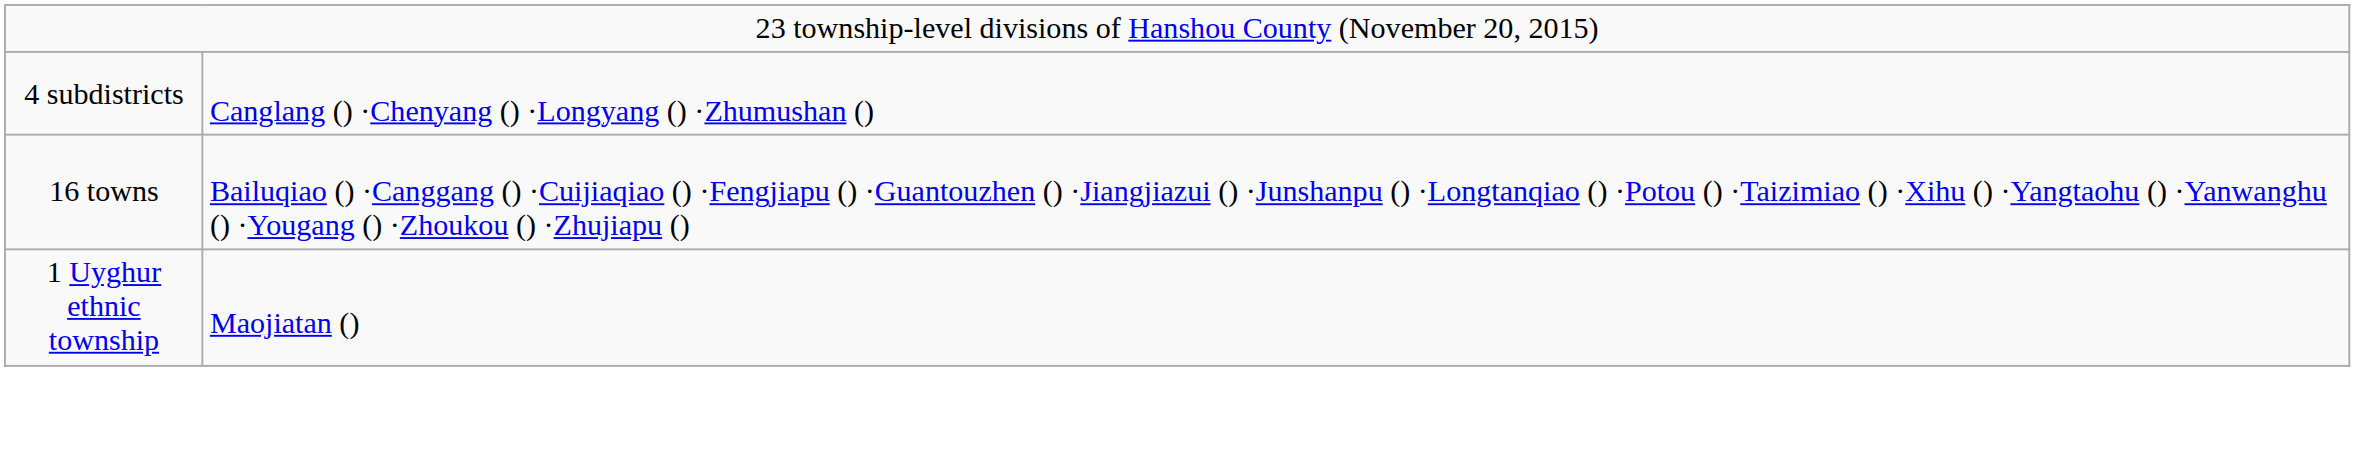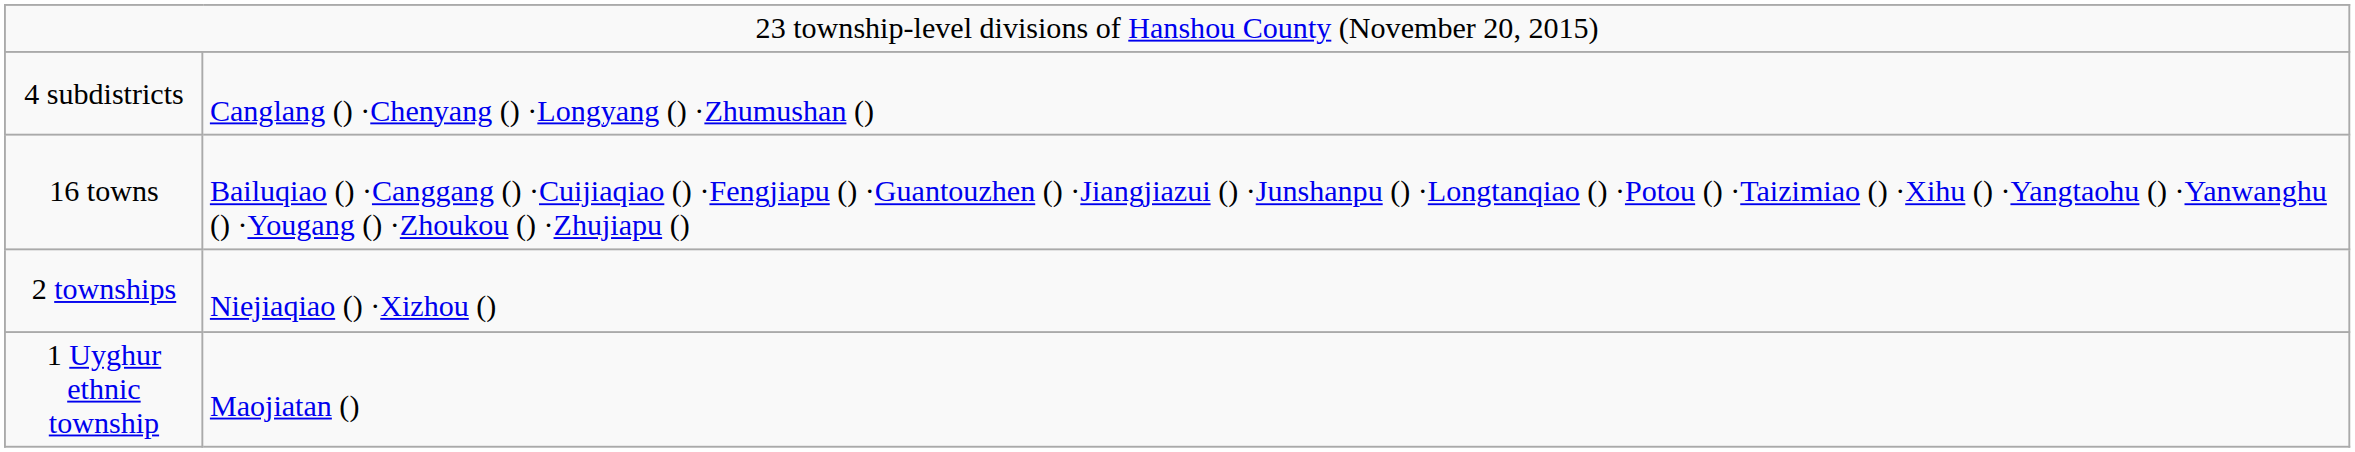+ row: (104, 289)
